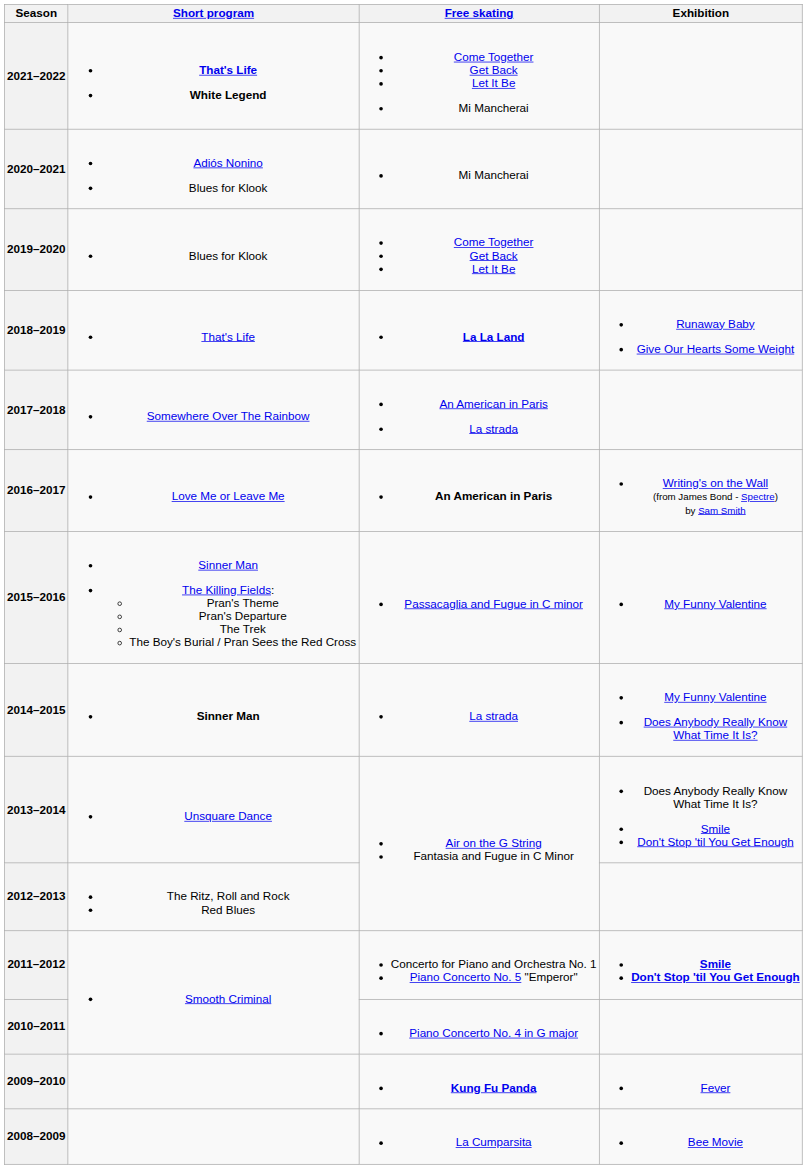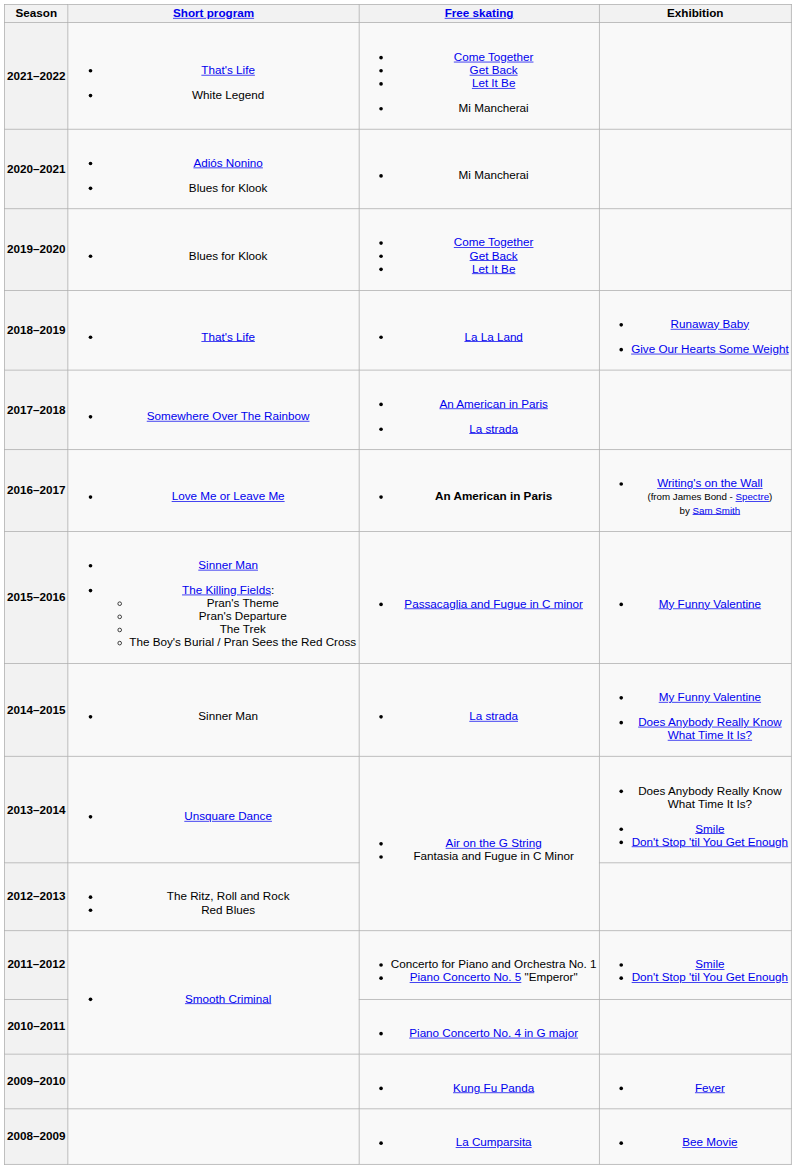(214, 83) bold -> (214, 83) normal
(479, 337) bold -> (479, 337) normal
(214, 717) bold -> (214, 717) normal
(701, 971) bold -> (695, 971) normal
(479, 1088) bold -> (479, 1088) normal
